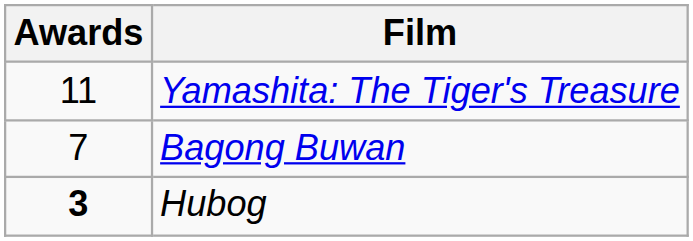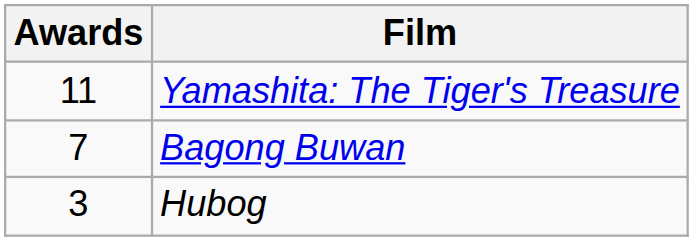(78, 205) bold -> (78, 205) normal
